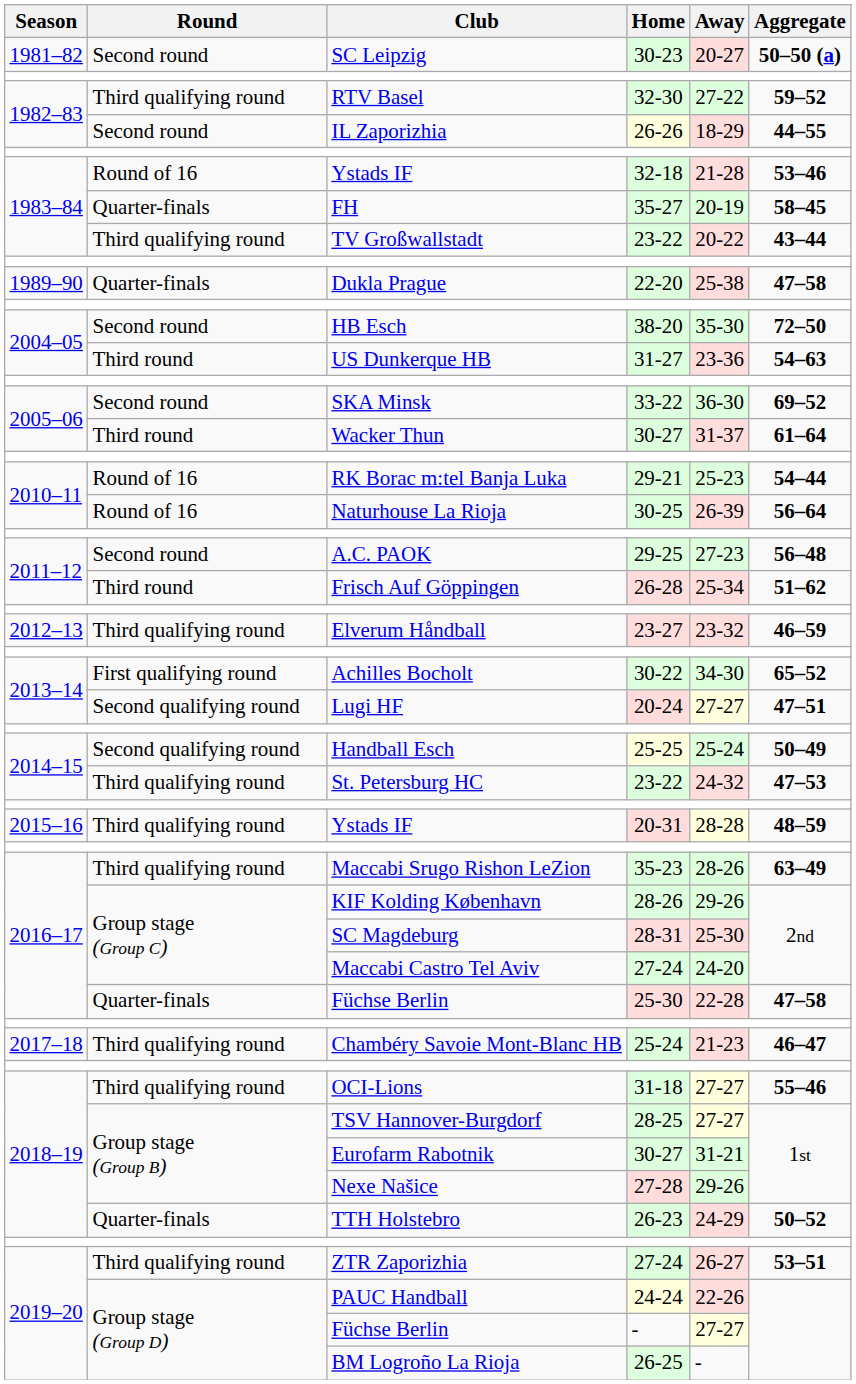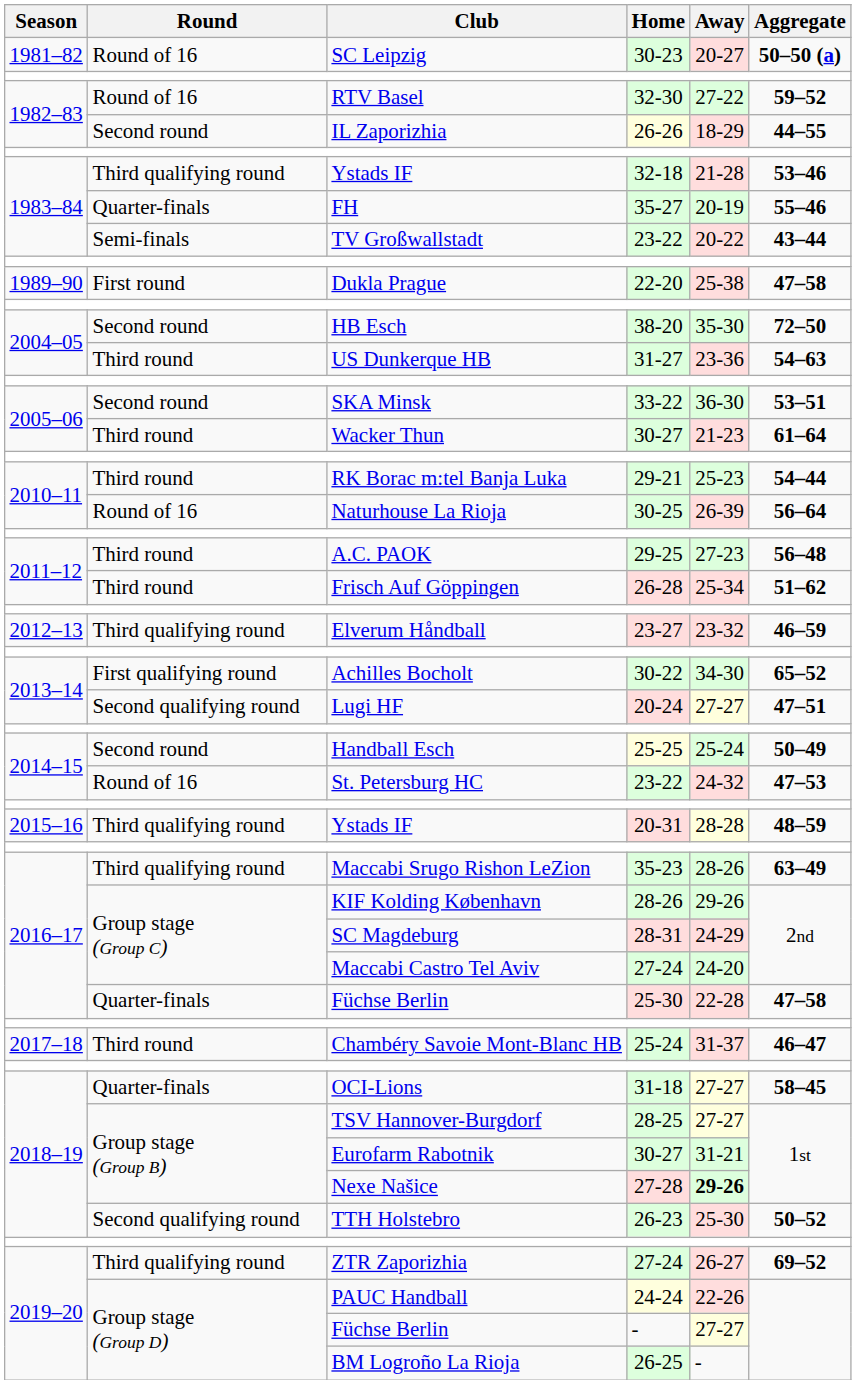(150, 54) Second round -> (145, 54) Round of 16
(189, 97) Third qualifying round -> (145, 97) Round of 16
(145, 173) Round of 16 -> (189, 173) Third qualifying round
(800, 206) 58–45 -> (800, 206) 55–46
(189, 239) Third qualifying round -> (141, 239) Semi-finals
(151, 282) Quarter-finals -> (139, 282) First round
(800, 401) 69–52 -> (800, 401) 53–51
(720, 435) 31-37 -> (720, 435) 21-23
(145, 477) Round of 16 -> (143, 477) Third round
(150, 554) Second round -> (143, 554) Third round
(196, 749) Second qualifying round -> (150, 749) Second round
(189, 782) Third qualifying round -> (145, 782) Round of 16
(720, 934) 25-30 -> (720, 934) 24-29
(189, 1044) Third qualifying round -> (143, 1044) Third round
(720, 1044) 21-23 -> (720, 1044) 31-37
(189, 1087) Third qualifying round -> (151, 1087) Quarter-finals
(800, 1087) 55–46 -> (800, 1087) 58–45
(720, 1186) normal -> (720, 1186) bold
(151, 1220) Quarter-finals -> (196, 1220) Second qualifying round
(720, 1220) 24-29 -> (720, 1220) 25-30
(800, 1263) 53–51 -> (800, 1263) 69–52
